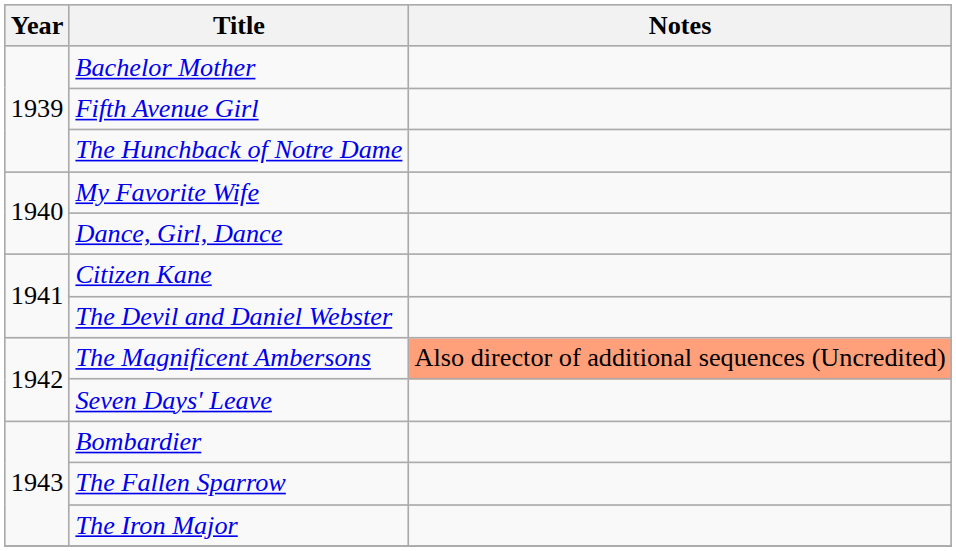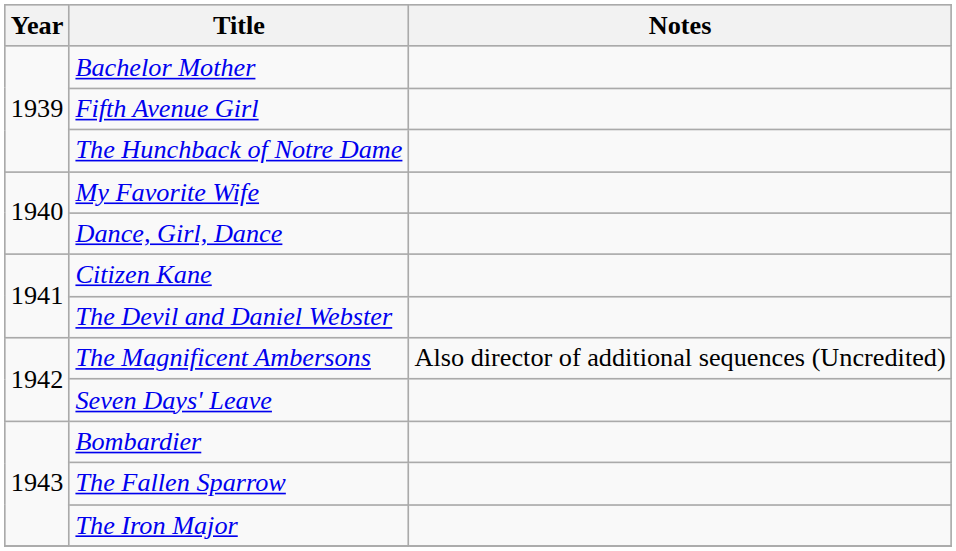(680, 358) lightsalmon background -> (680, 358) no background
